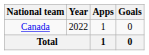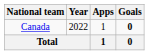(130, 27) normal -> (130, 27) bold
